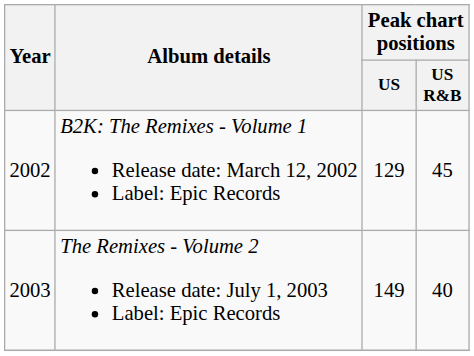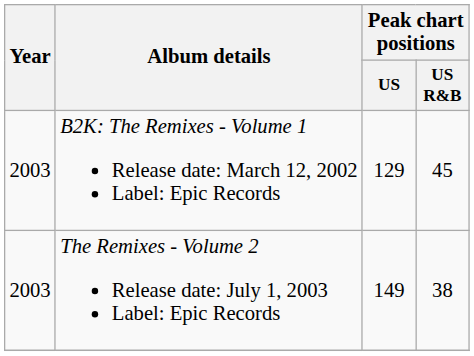(30, 170) 2002 -> (30, 170) 2003
(442, 290) 40 -> (442, 290) 38
